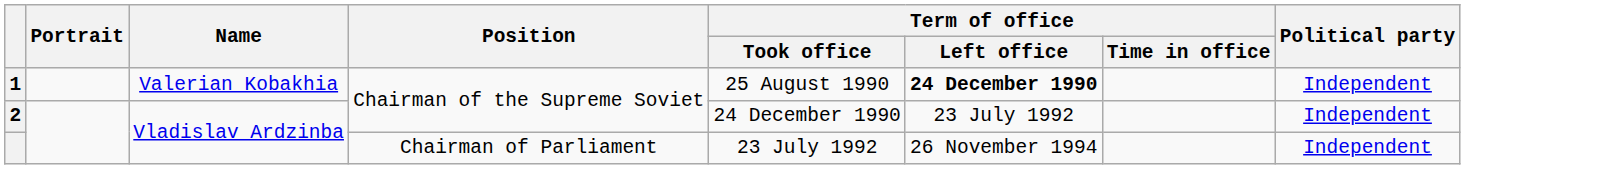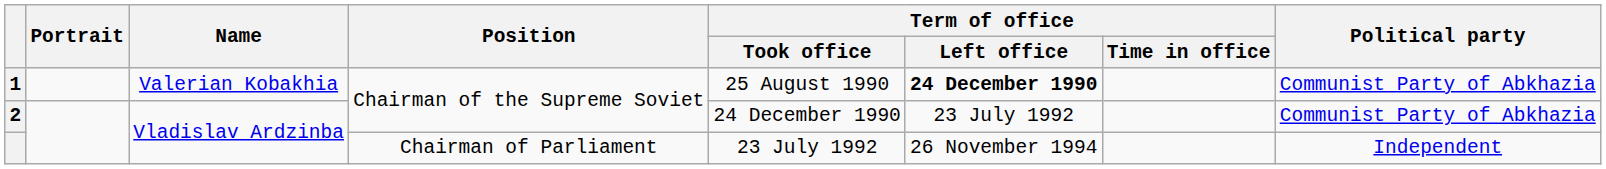(1368, 84) Independent -> (1438, 84) Communist Party of Abkhazia
(1368, 116) Independent -> (1438, 116) Communist Party of Abkhazia
